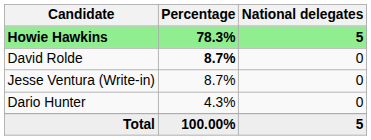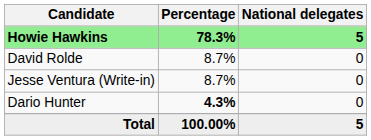(220, 59) bold -> (220, 59) normal
(220, 102) normal -> (220, 102) bold
